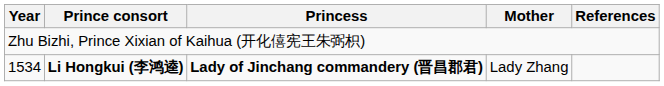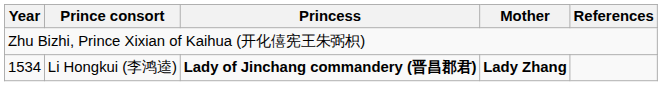(116, 67) bold -> (112, 67) normal
(529, 67) normal -> (525, 67) bold
